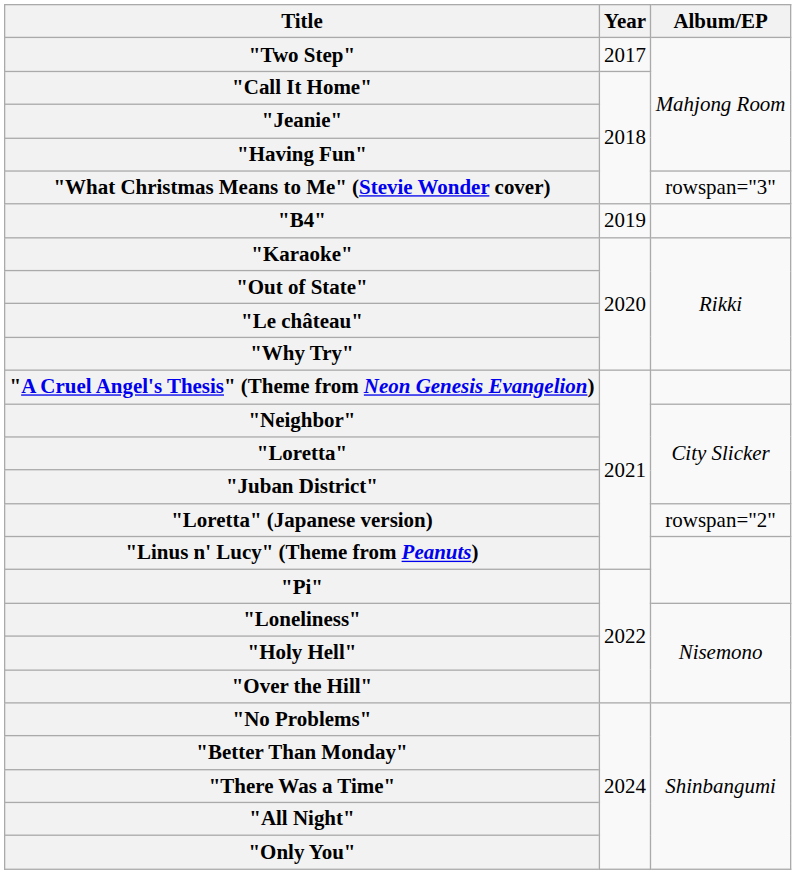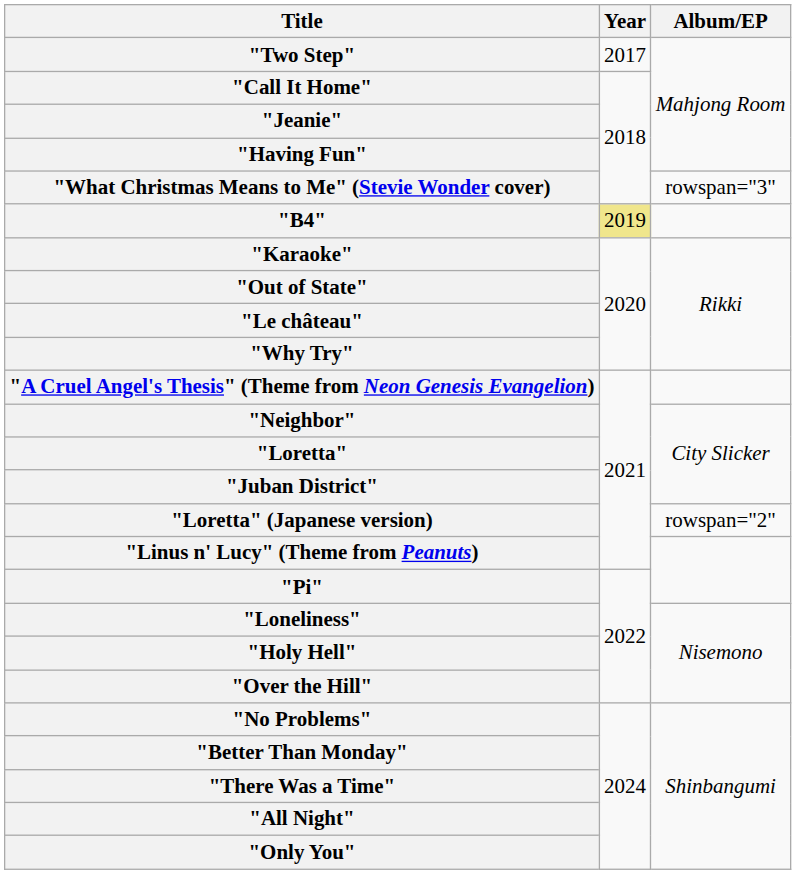(625, 220) no background -> (625, 220) khaki background
